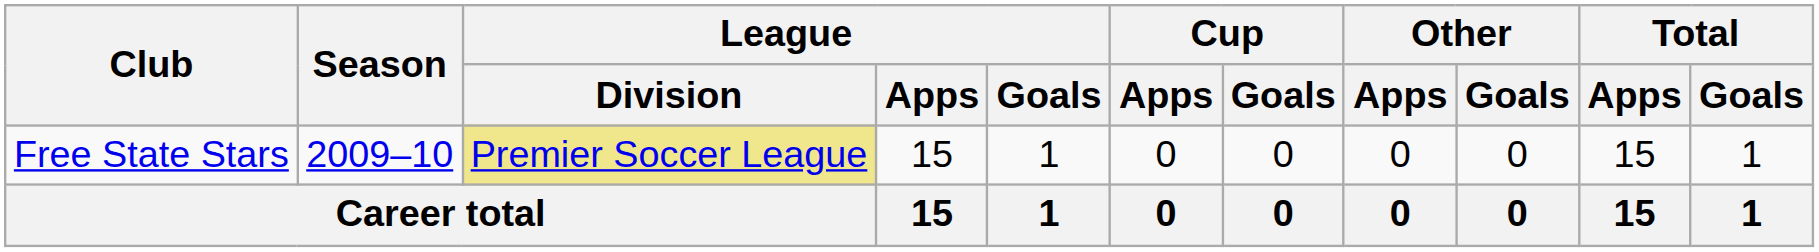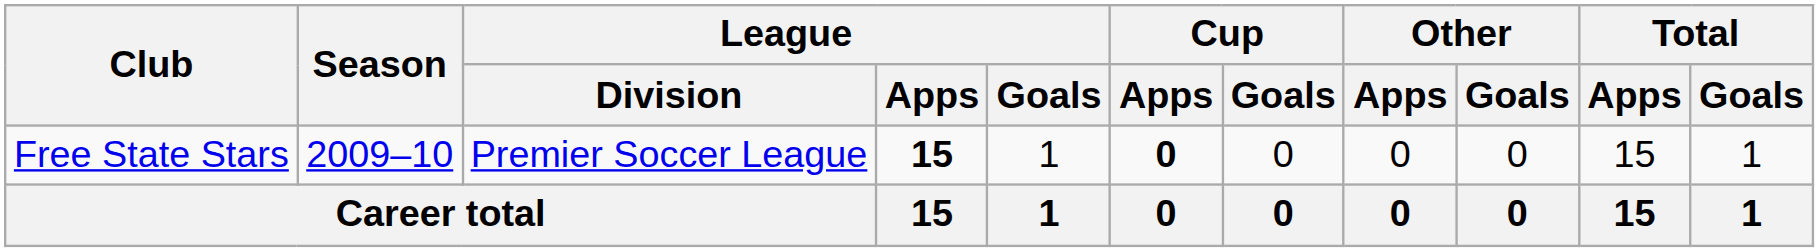(669, 154) khaki background -> (669, 154) no background
(932, 154) normal -> (932, 154) bold
(1166, 154) normal -> (1166, 154) bold
